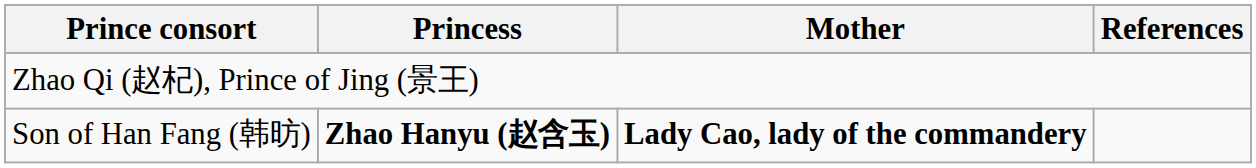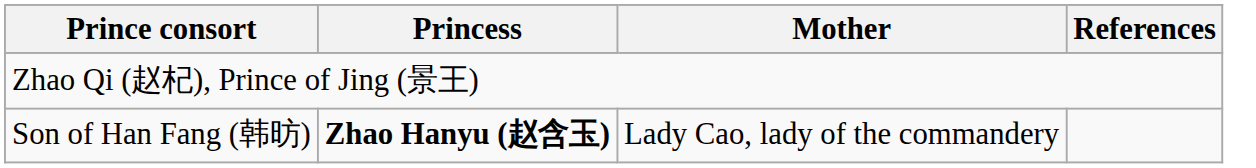(855, 134) bold -> (842, 134) normal
